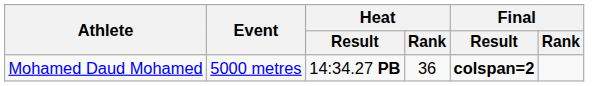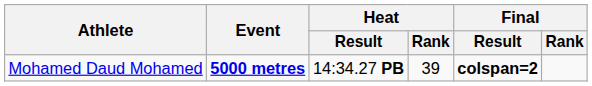(256, 68) normal -> (258, 68) bold
(427, 68) 36 -> (431, 68) 39
